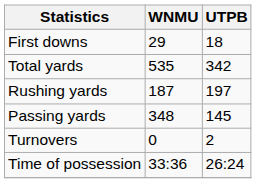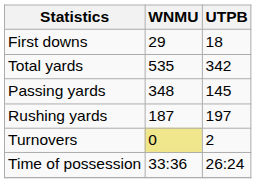rows swapped: (58, 91) <-> (57, 115)
(153, 140) no background -> (153, 140) khaki background
